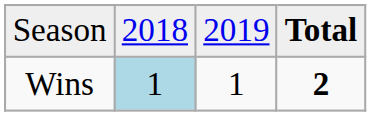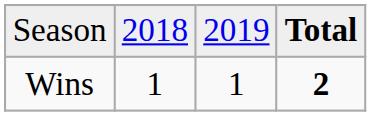(155, 83) lightblue background -> (155, 83) no background
